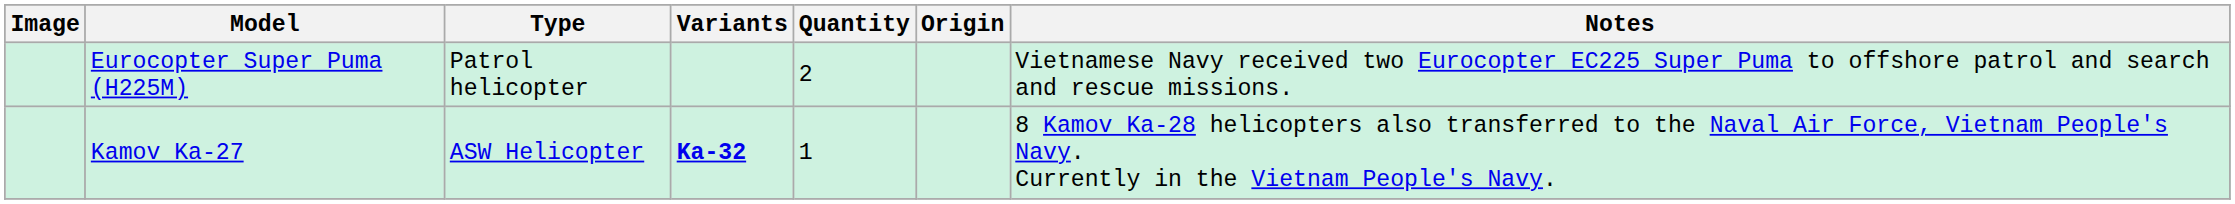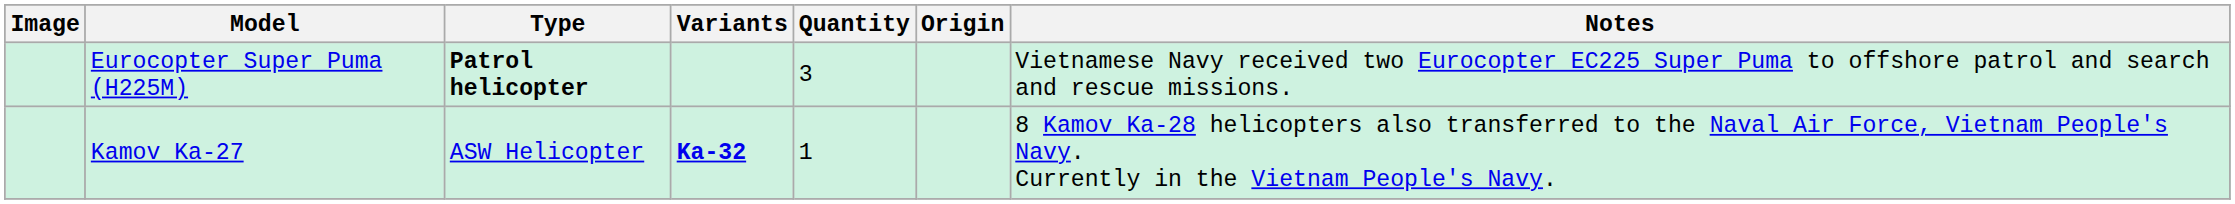(519, 75) normal -> (519, 75) bold
(806, 75) 2 -> (806, 75) 3
